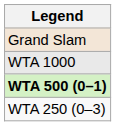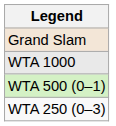(57, 86) bold -> (57, 86) normal
